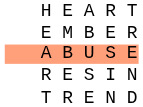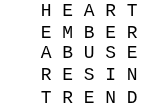(89, 54) lightsalmon background -> (89, 54) no background
